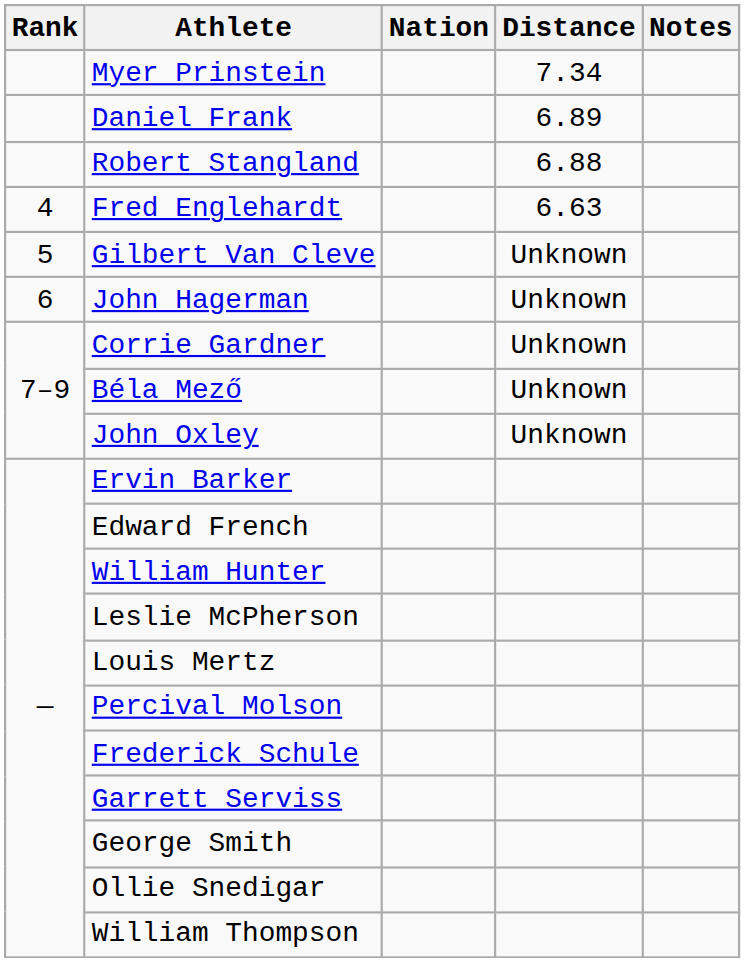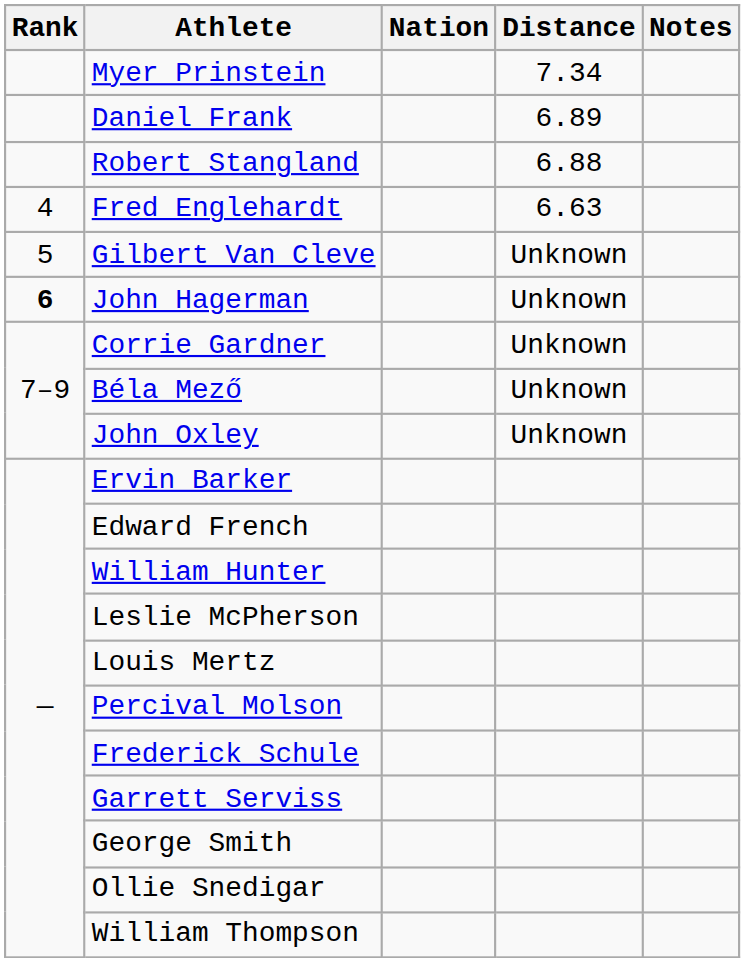(45, 300) normal -> (45, 300) bold
